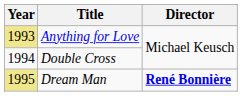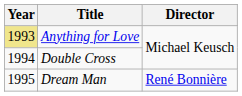(21, 79) khaki background -> (21, 79) no background
(188, 79) bold -> (186, 79) normal
